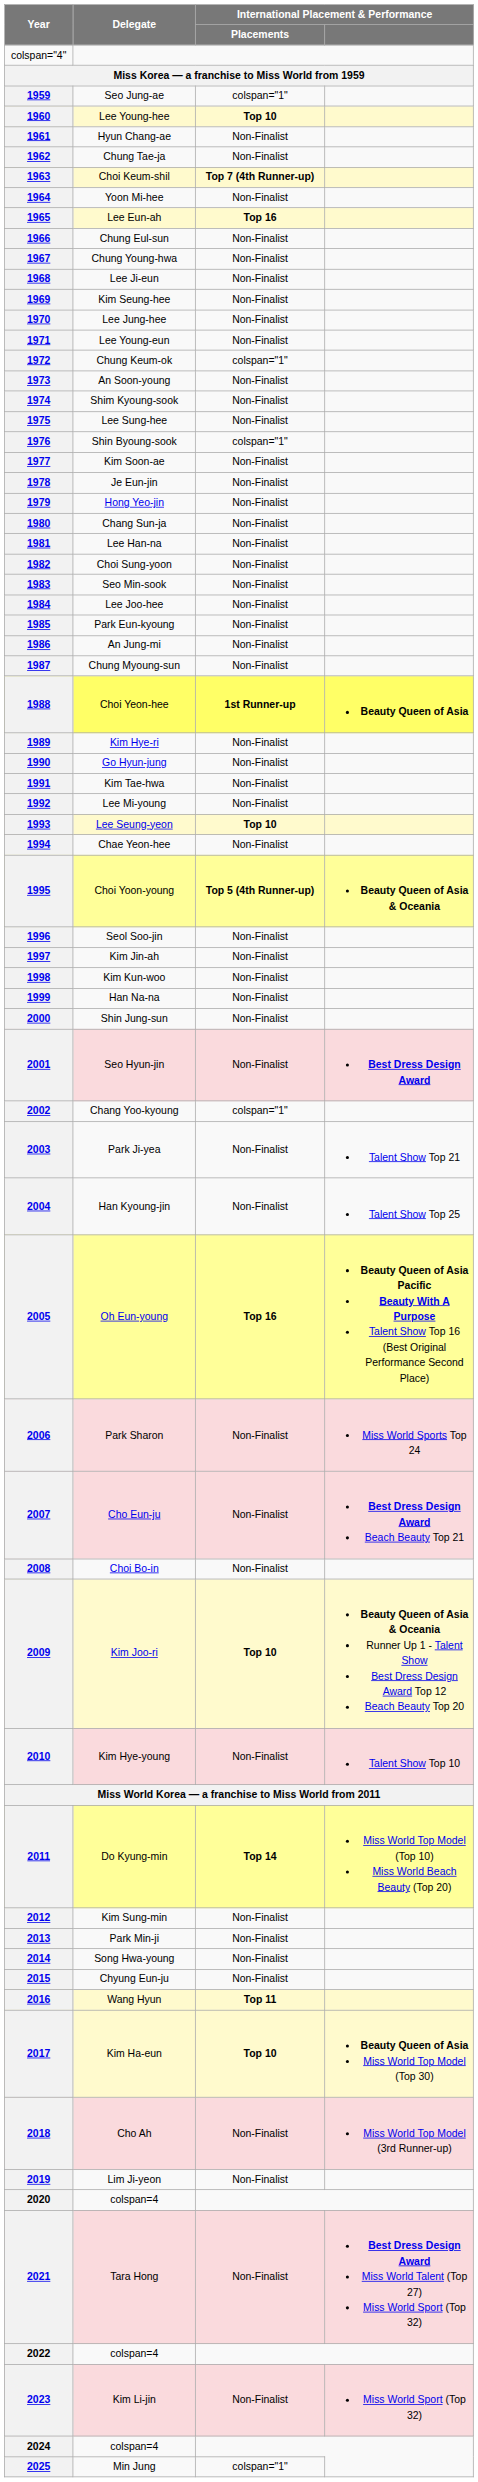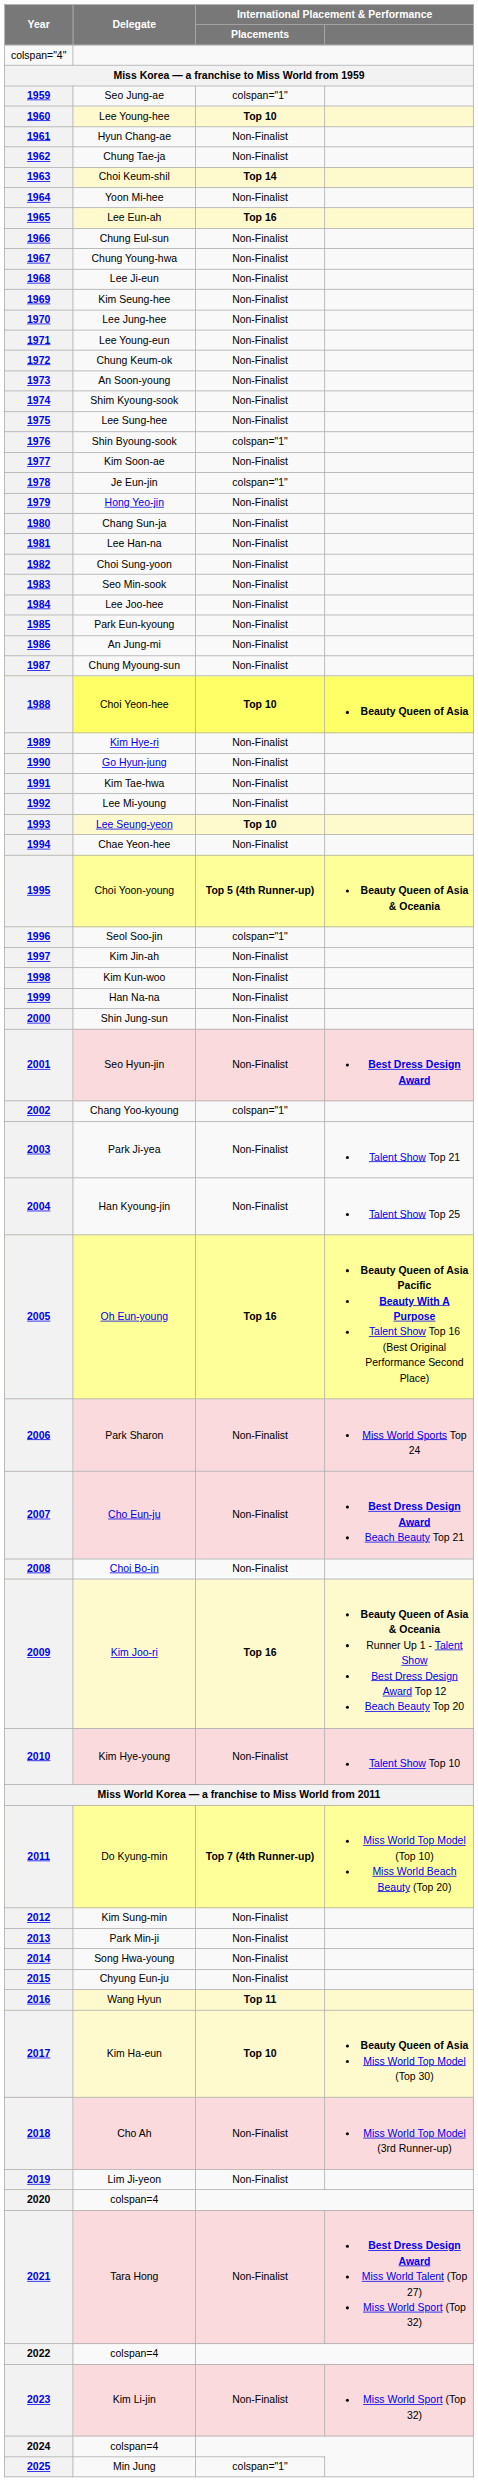(260, 177) Top 7 (4th Runner-up) -> (260, 177) Top 14
(260, 360) colspan="1" -> (260, 360) Non-Finalist
(260, 482) Non-Finalist -> (260, 482) colspan="1"
(260, 704) 1st Runner-up -> (260, 704) Top 10
(260, 936) Non-Finalist -> (260, 936) colspan="1"
(260, 1653) Top 10 -> (260, 1653) Top 16
(260, 1856) Top 14 -> (260, 1856) Top 7 (4th Runner-up)
